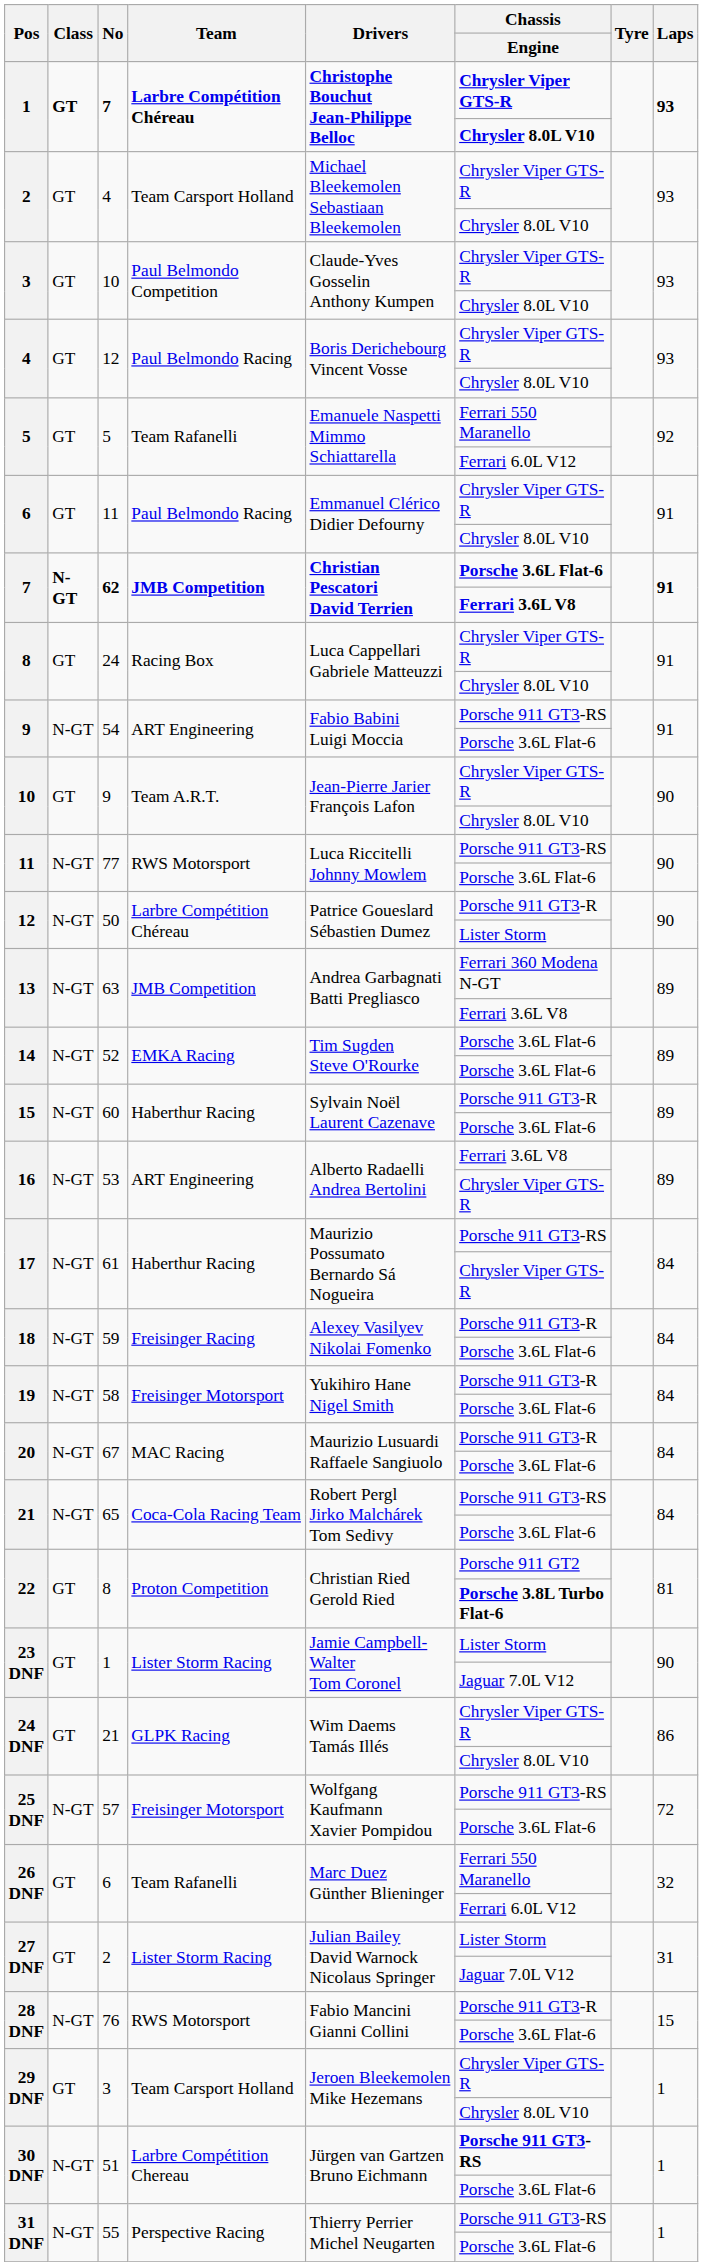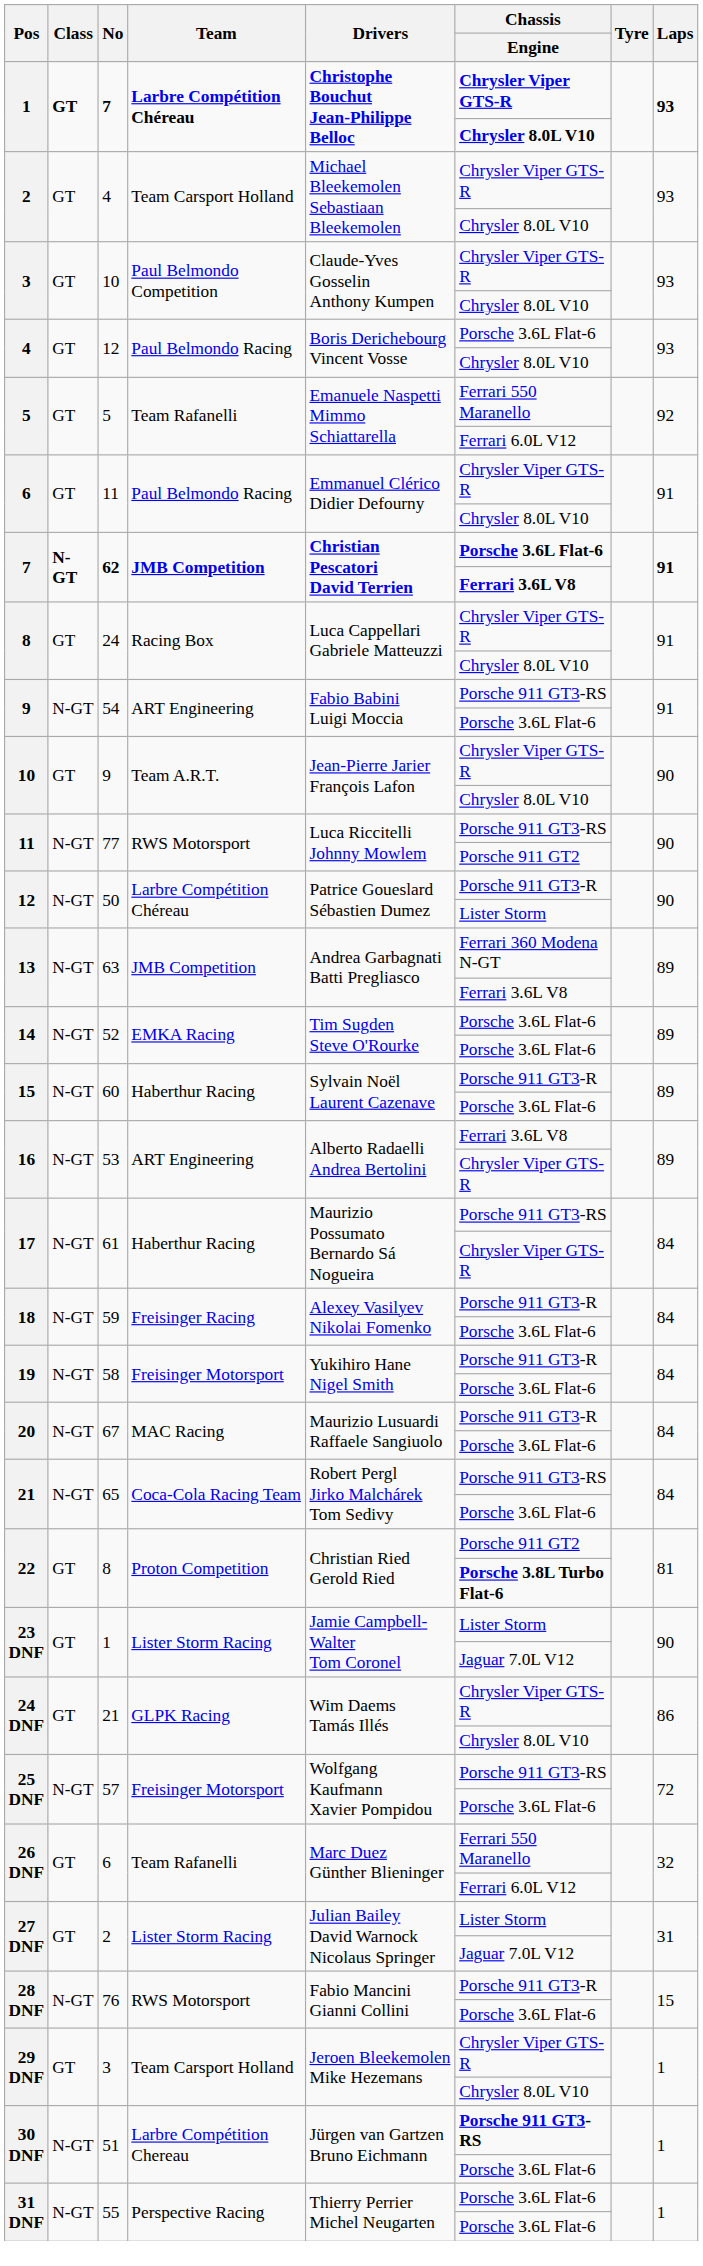(532, 344) Chrysler Viper GTS-R -> (527, 334) Porsche 3.6L Flat-6
(527, 877) Porsche 3.6L Flat-6 -> (519, 857) Porsche 911 GT2
(533, 2218) Porsche 911 GT3-RS -> (527, 2197) Porsche 3.6L Flat-6
